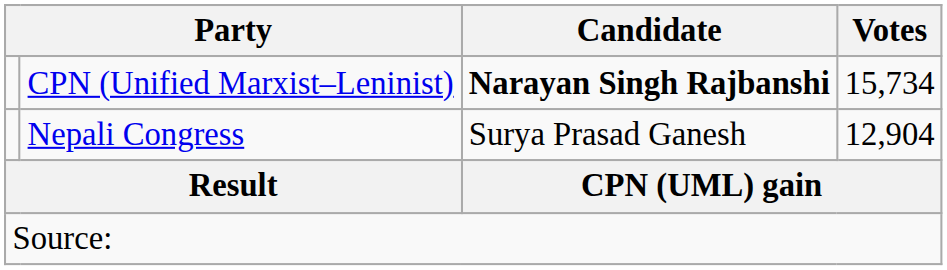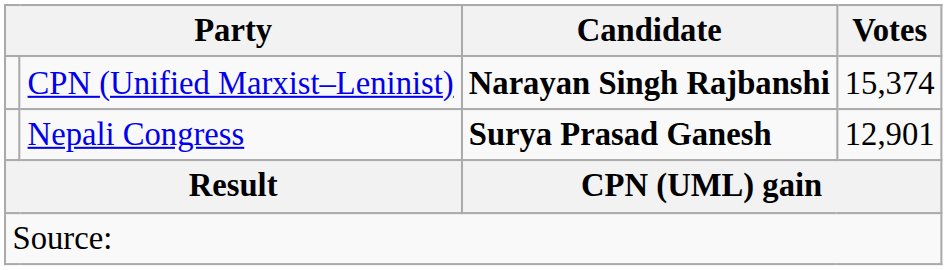(890, 82) 15,734 -> (890, 82) 15,374
(607, 133) normal -> (620, 133) bold
(890, 133) 12,904 -> (890, 133) 12,901
